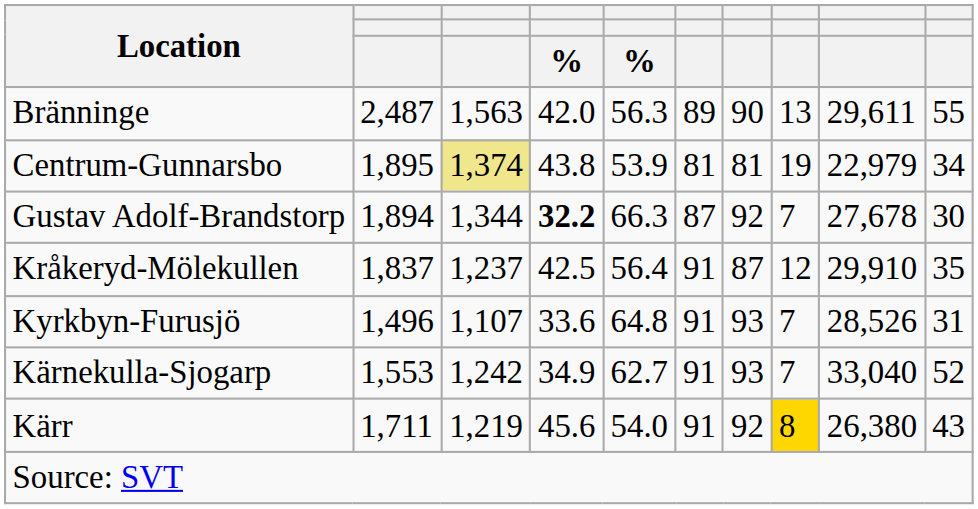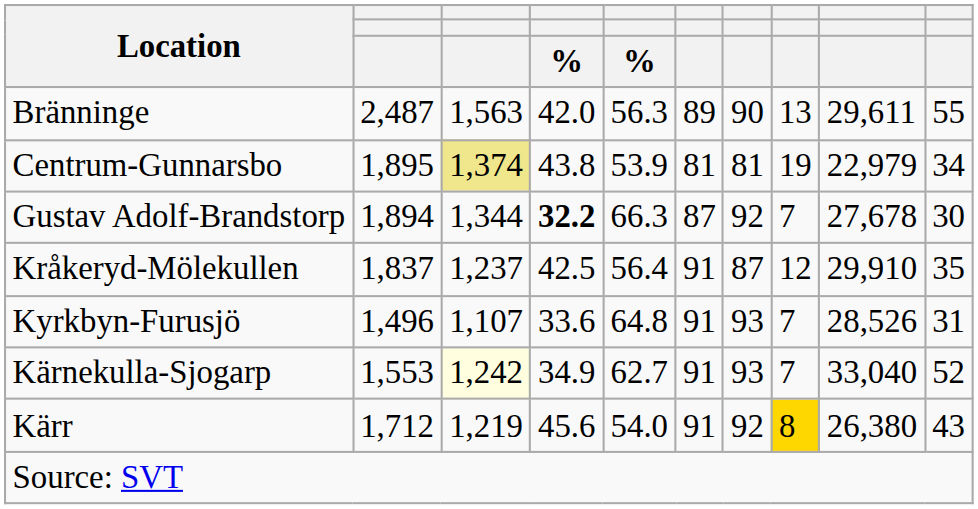(486, 372) no background -> (486, 372) lightyellow background
(397, 424) 1,711 -> (397, 424) 1,712
